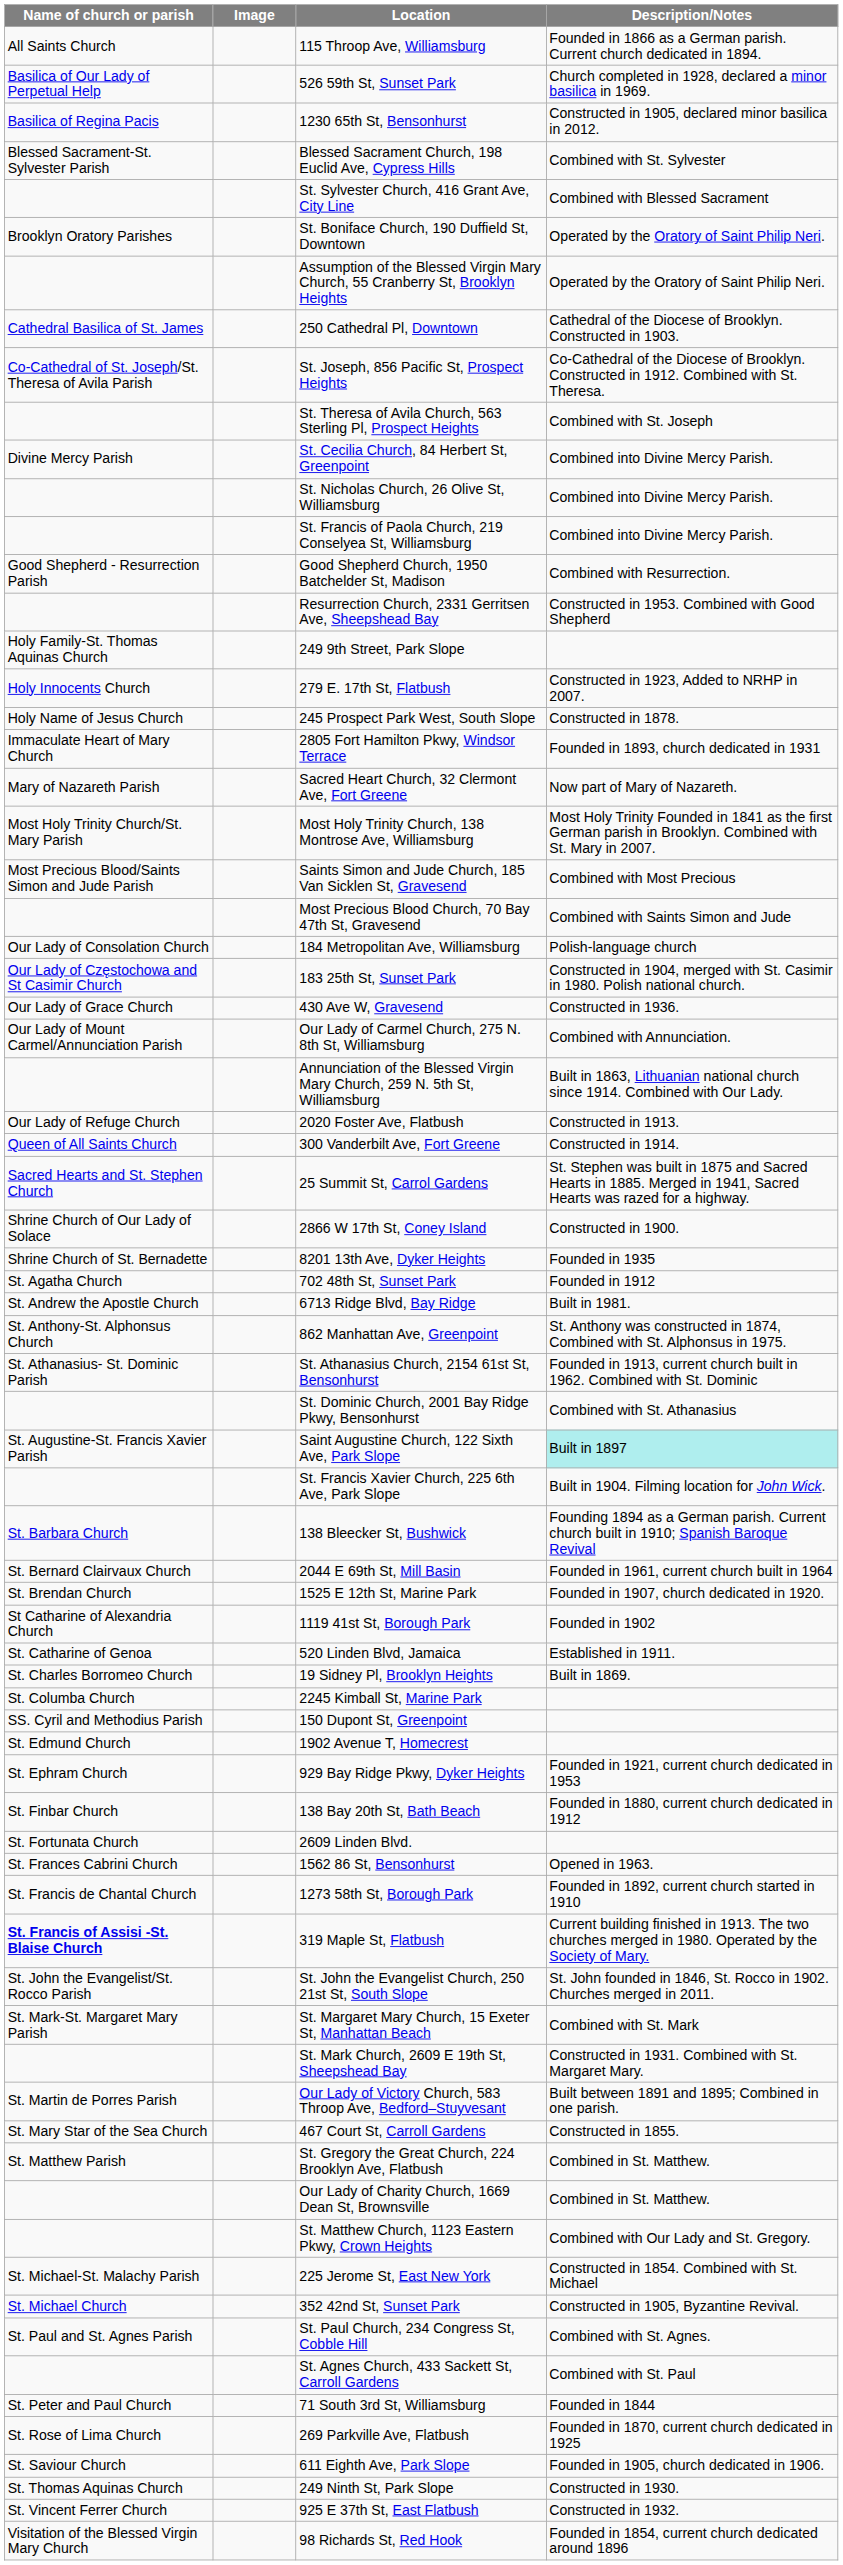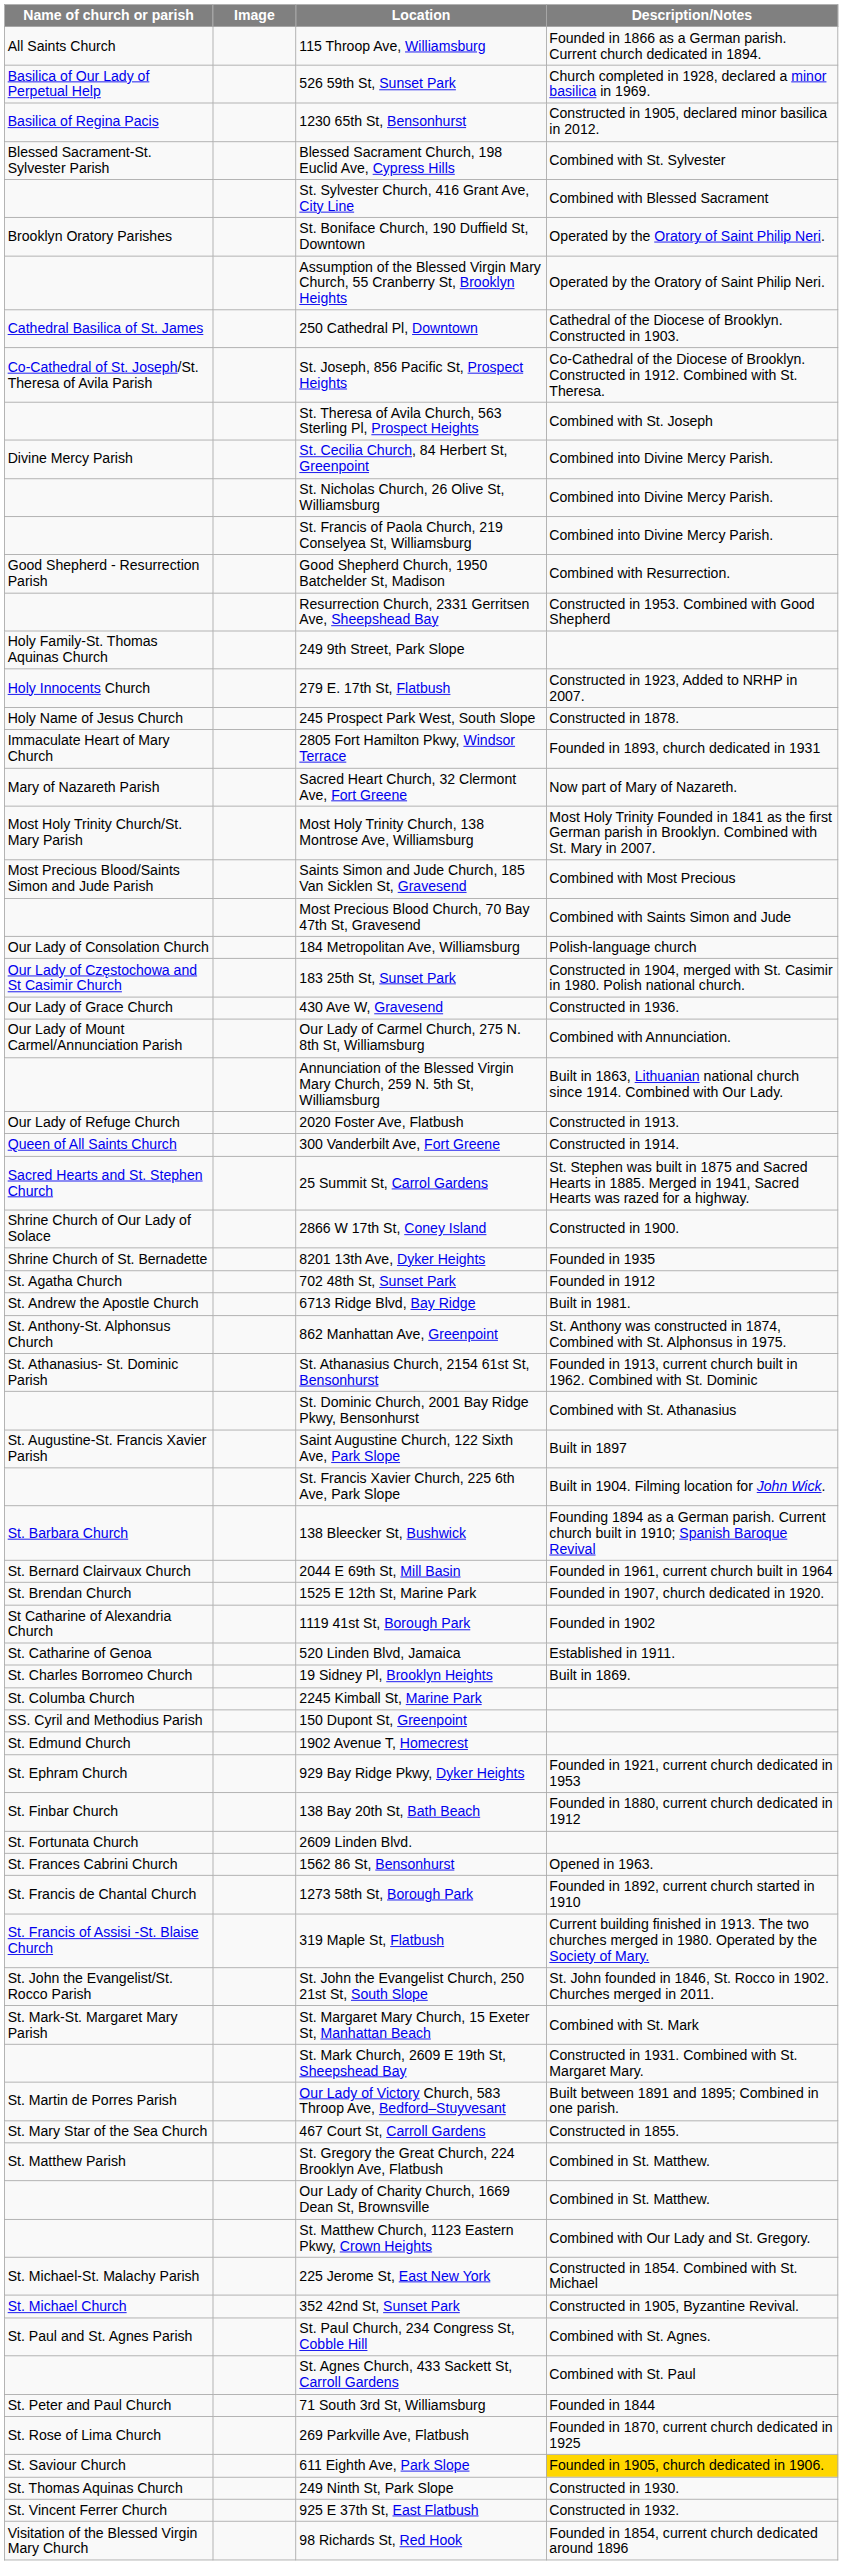(588, 1448) paleturquoise background -> (588, 1448) no background
(88, 1940) bold -> (103, 1940) normal
(687, 2465) no background -> (687, 2465) gold background
